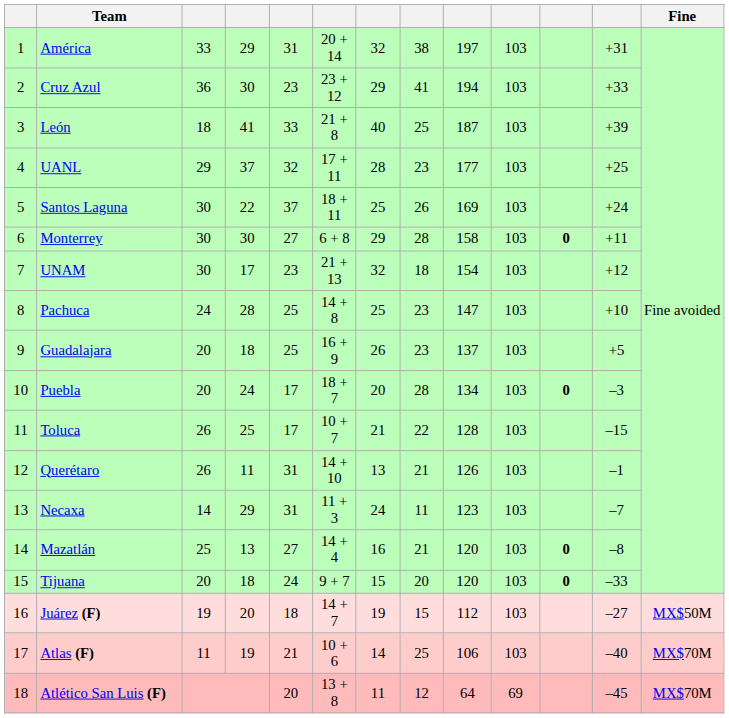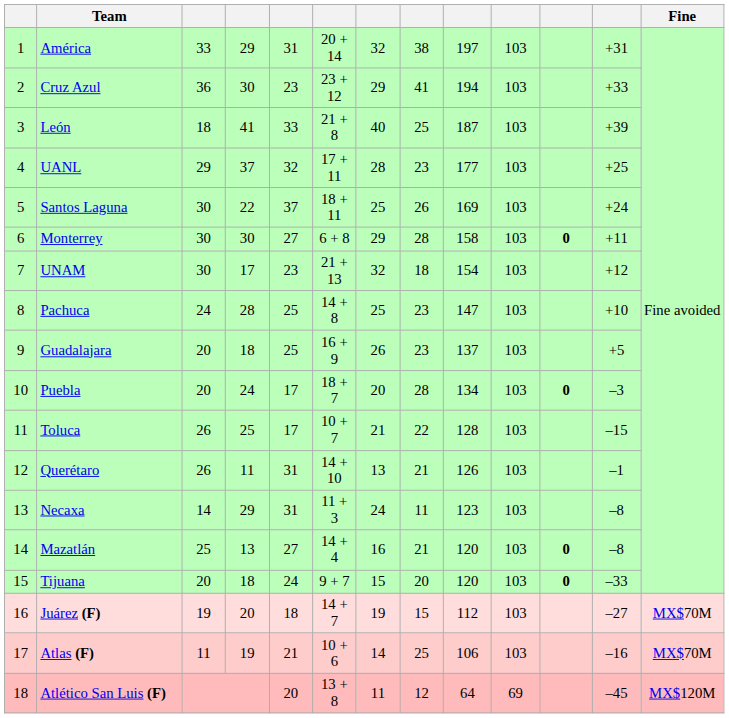(617, 510) –7 -> (617, 510) –8
(682, 613) MX$50M -> (682, 613) MX$70M
(617, 653) –40 -> (617, 653) –16
(682, 693) MX$70M -> (682, 693) MX$120M
